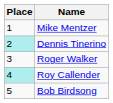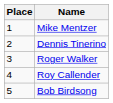(9, 43) paleturquoise background -> (9, 43) no background
(9, 75) paleturquoise background -> (9, 75) no background
